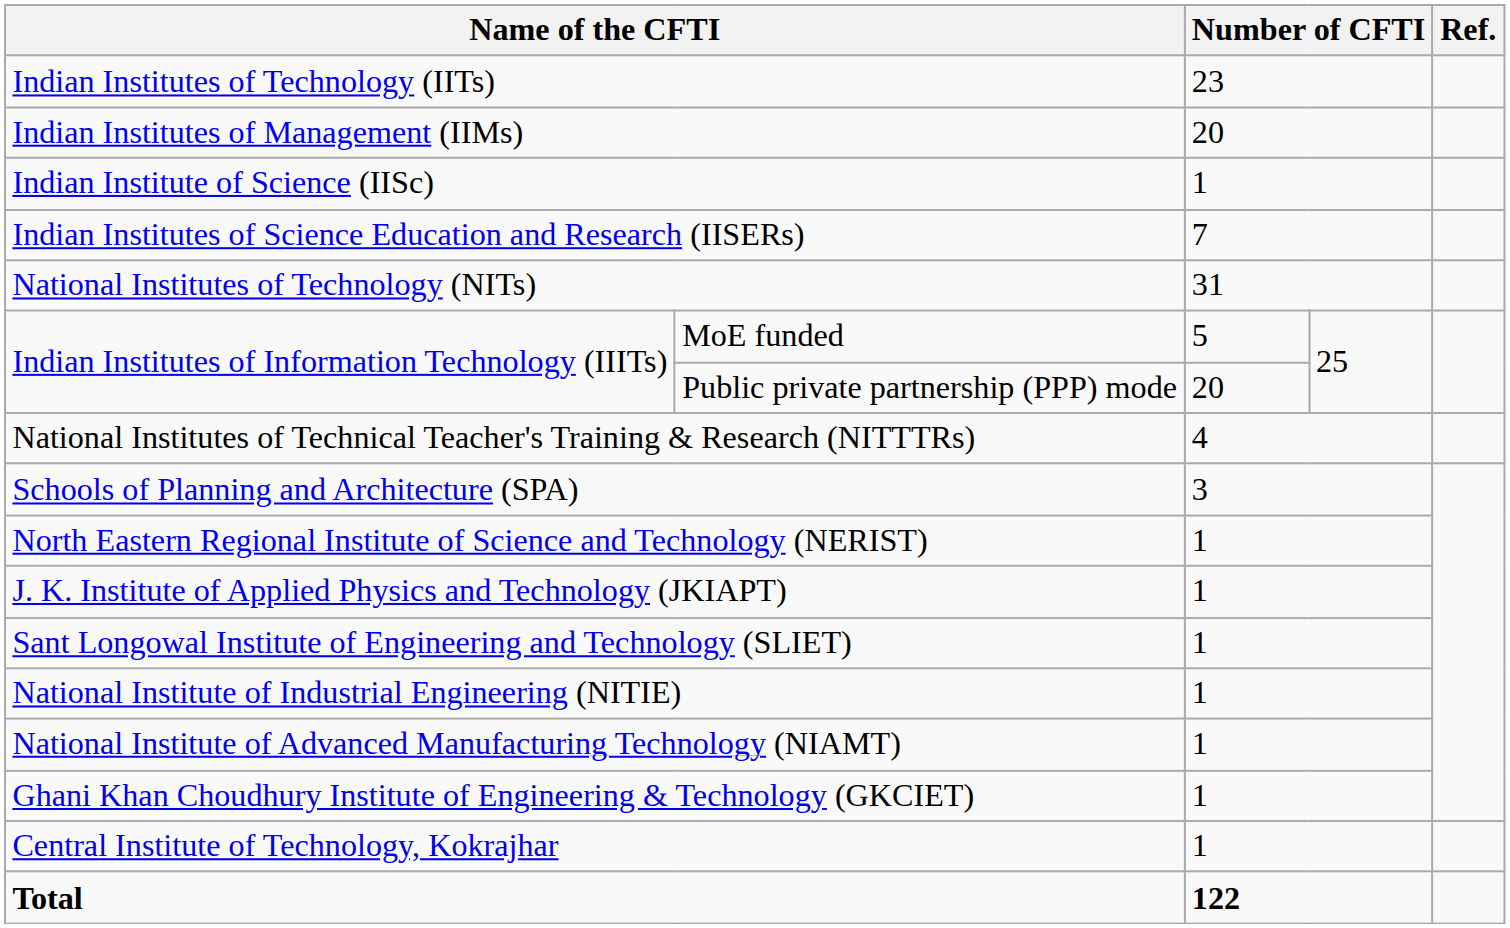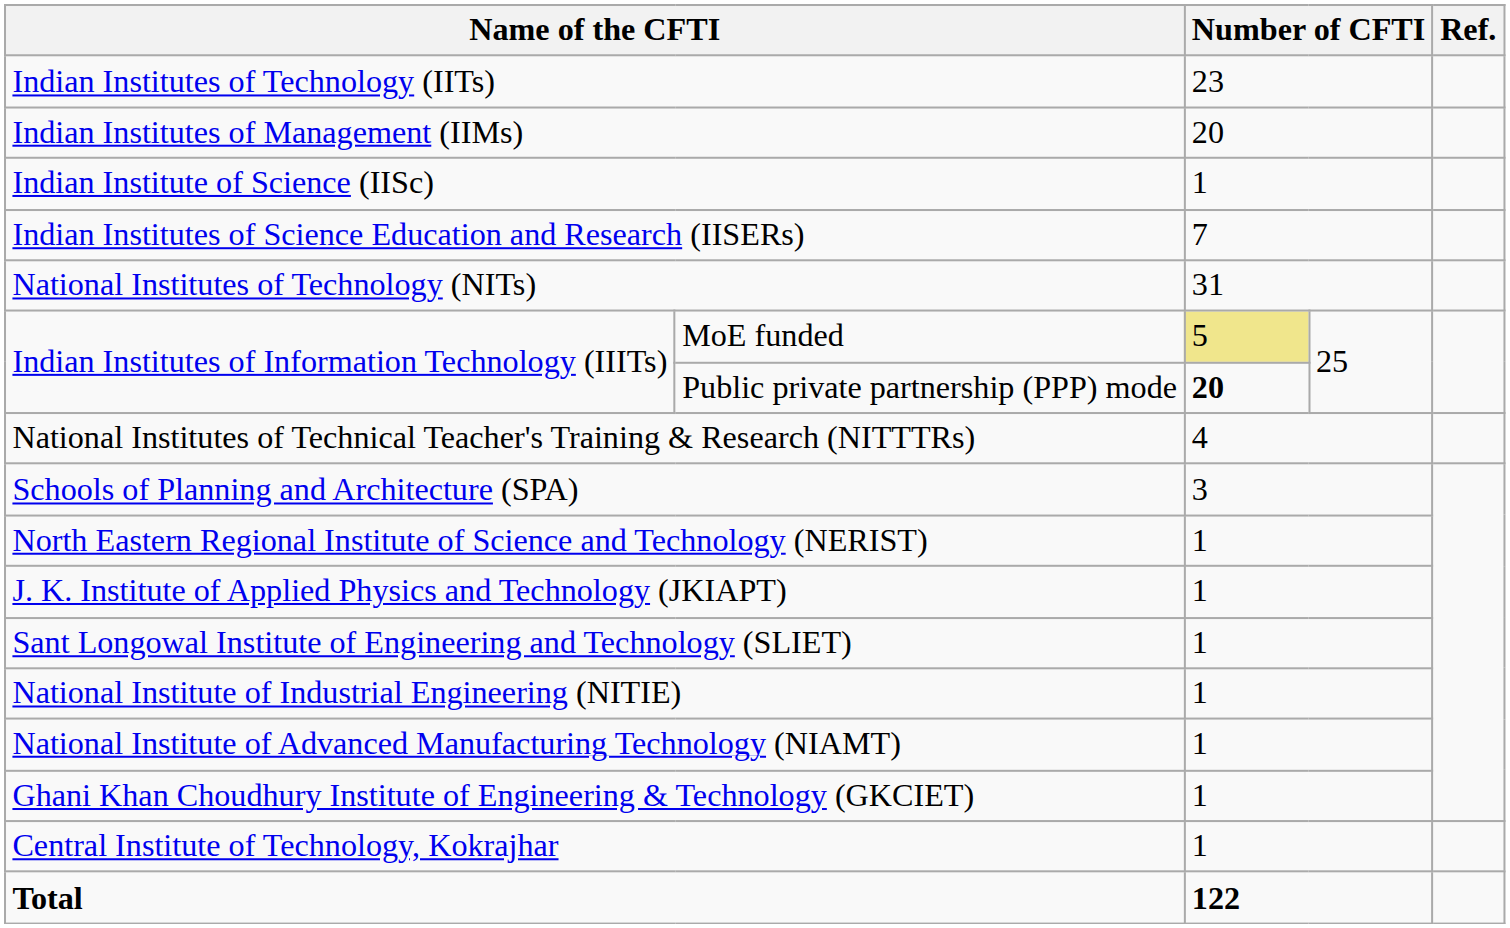(1200, 336) no background -> (1200, 336) khaki background
(1208, 387) normal -> (1208, 387) bold
